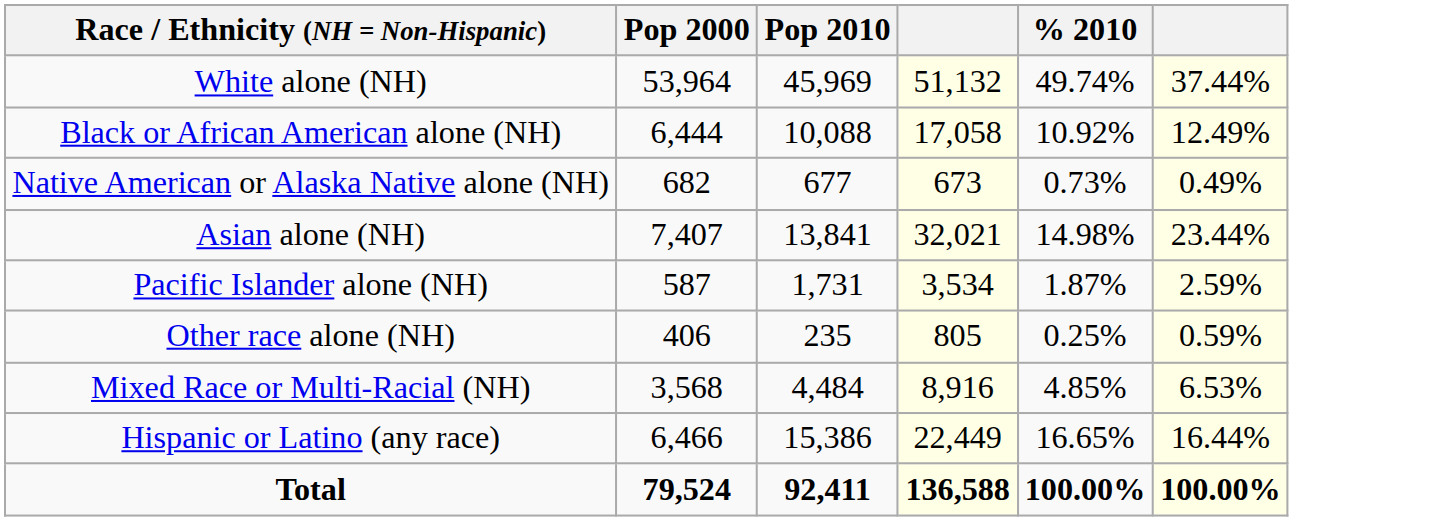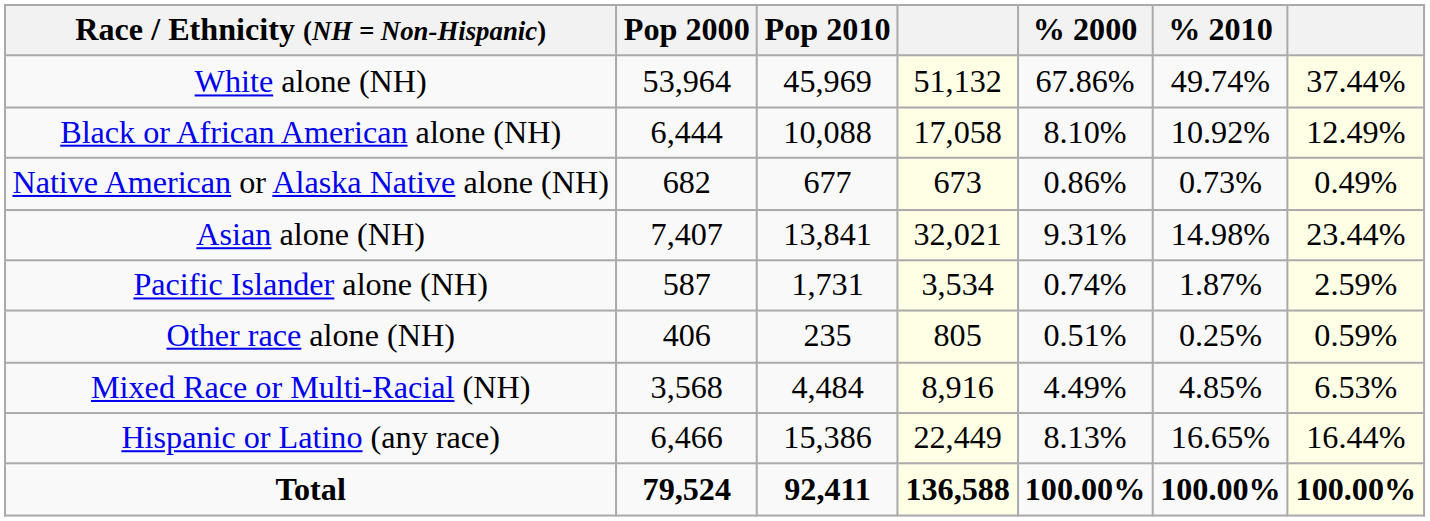+ column: (1085, 30)
